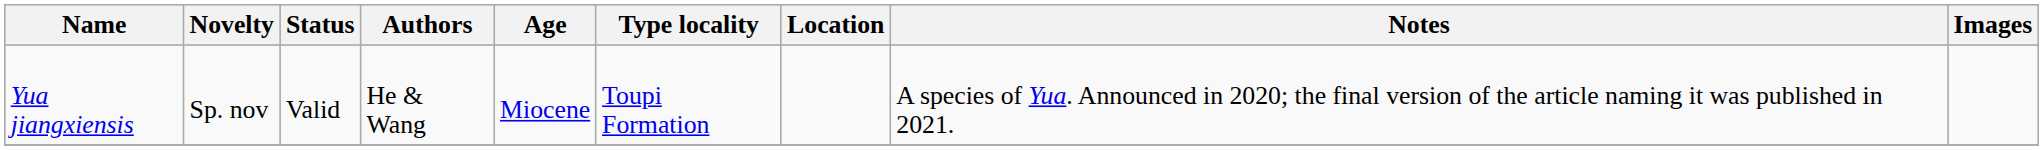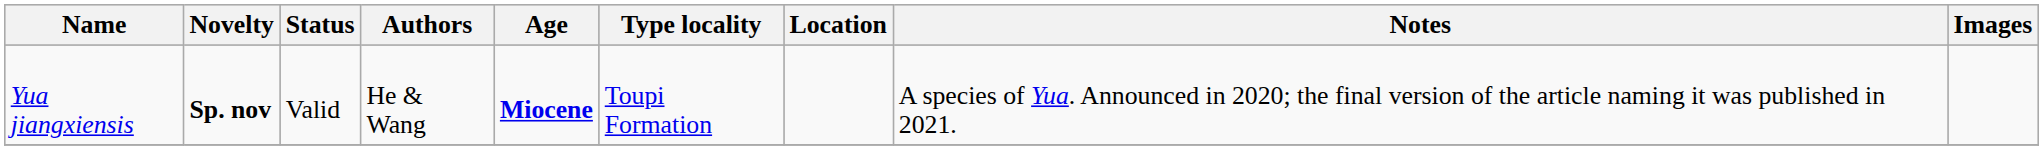(229, 109) normal -> (230, 109) bold
(545, 109) normal -> (546, 109) bold
